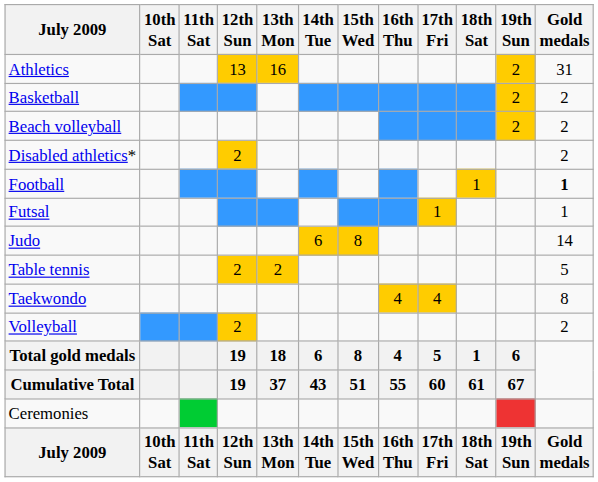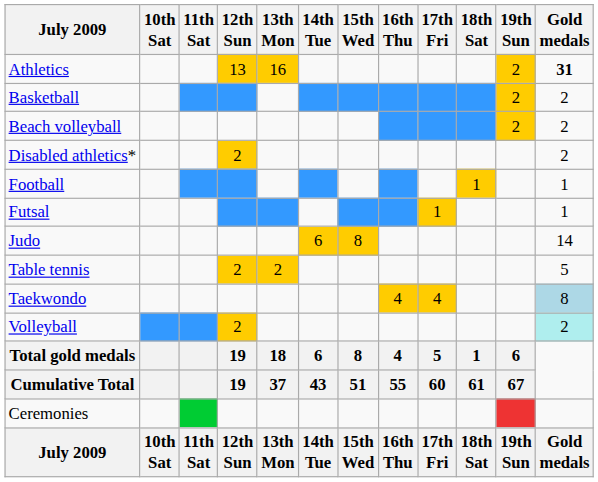(565, 69) normal -> (565, 69) bold
(565, 183) bold -> (565, 183) normal
(565, 298) no background -> (565, 298) lightblue background
(565, 327) no background -> (565, 327) paleturquoise background
